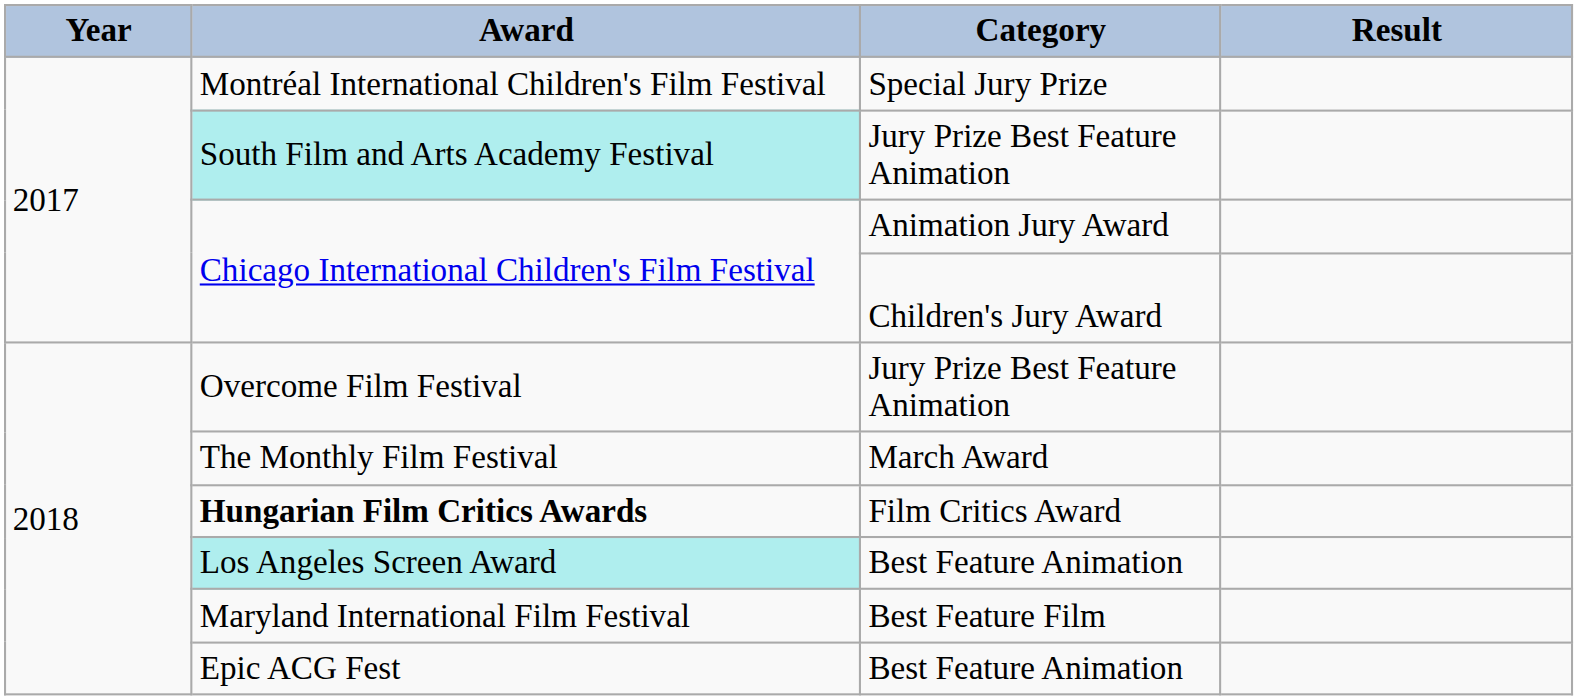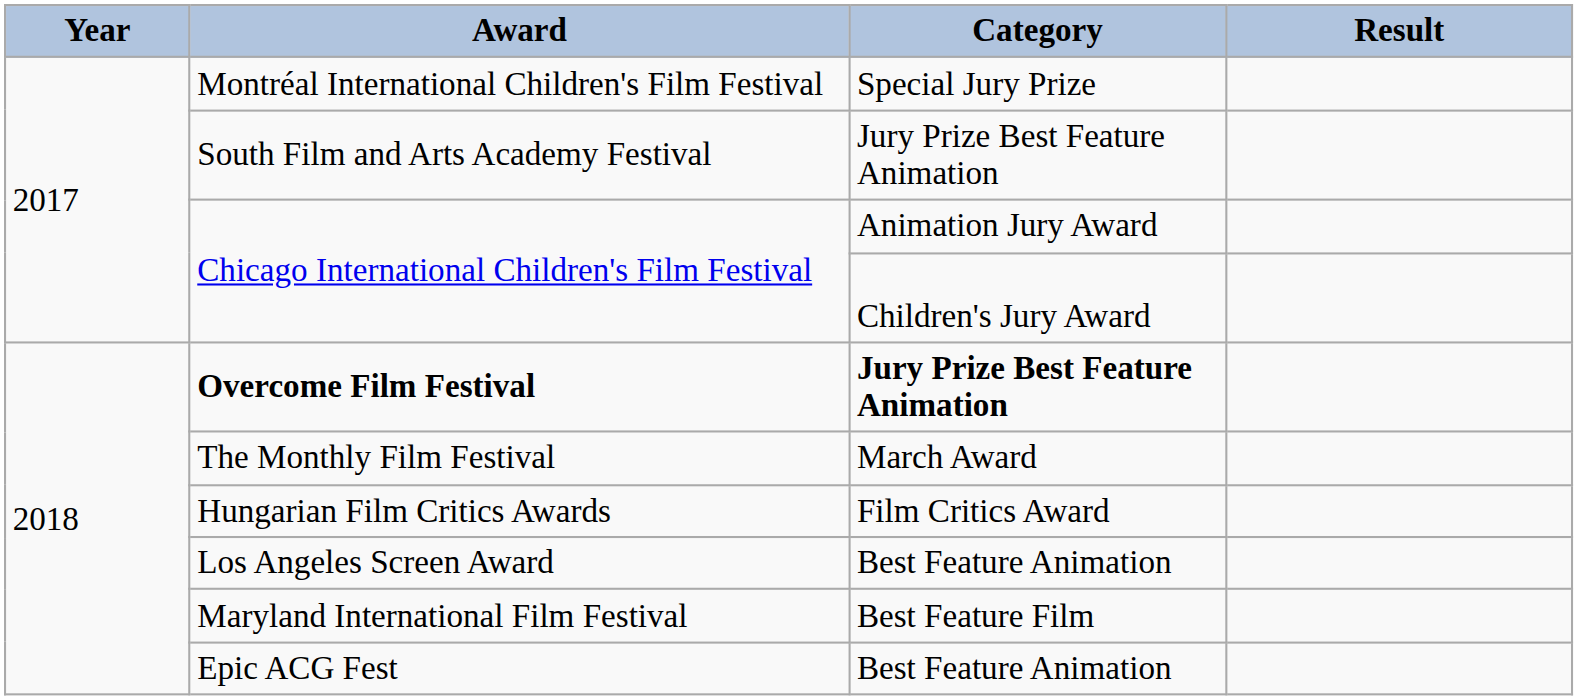(457, 154) paleturquoise background -> (454, 154) no background
(361, 386) normal -> (366, 386) bold
(1022, 386) normal -> (1024, 386) bold
(423, 510) bold -> (404, 510) normal
(378, 562) paleturquoise background -> (376, 562) no background
